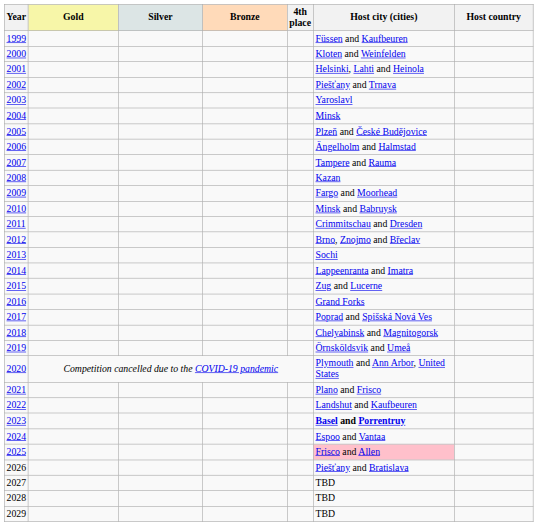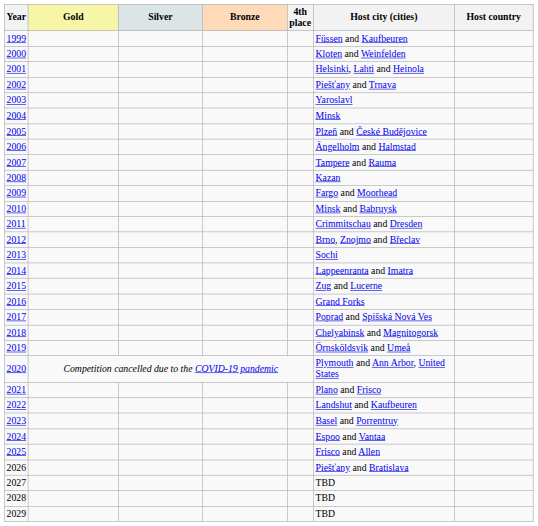(360, 421) bold -> (357, 421) normal
(348, 452) pink background -> (348, 452) no background
